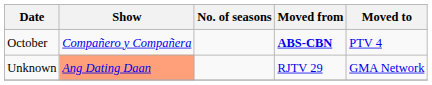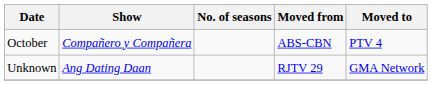(305, 42) bold -> (305, 42) normal
(107, 68) lightsalmon background -> (107, 68) no background
